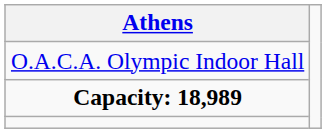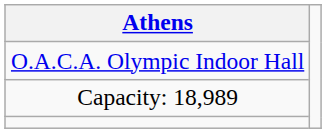(158, 97) bold -> (158, 97) normal
